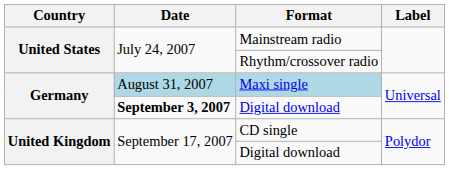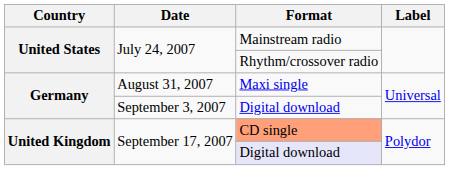(165, 84) lightblue background -> (165, 84) no background
(274, 84) lightblue background -> (274, 84) no background
(174, 107) bold -> (171, 107) normal
(268, 130) no background -> (268, 130) lightsalmon background
(290, 152) no background -> (290, 152) lavender background
